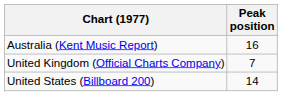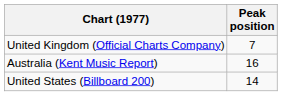rows swapped: (82, 44) <-> (116, 63)
